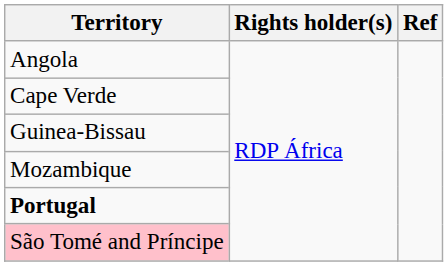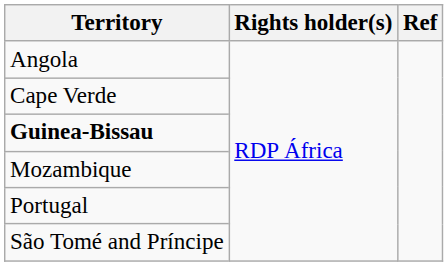(78, 132) normal -> (82, 132) bold
(53, 205) bold -> (49, 205) normal
(117, 242) pink background -> (117, 242) no background
